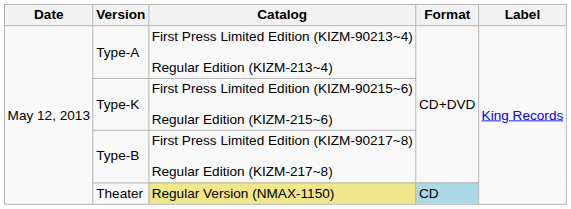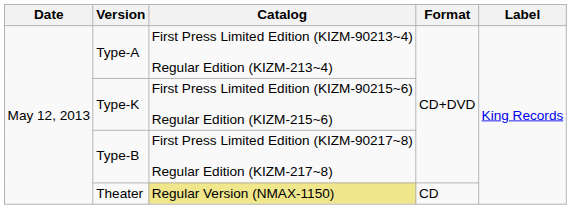(429, 193) lightblue background -> (429, 193) no background
